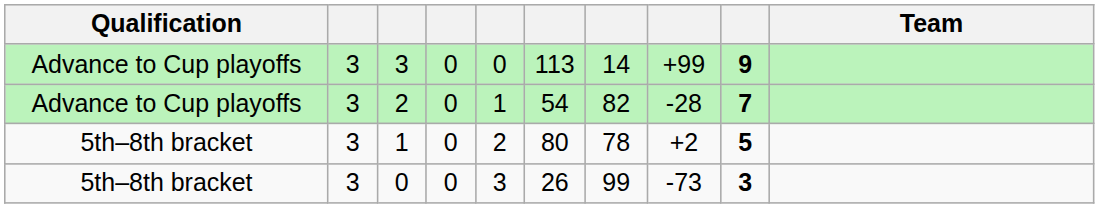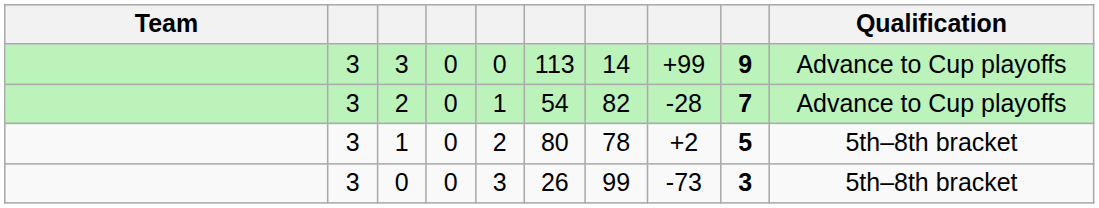columns swapped: (932, 24) <-> (167, 24)
